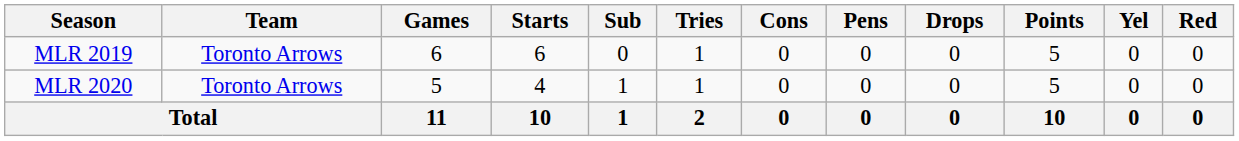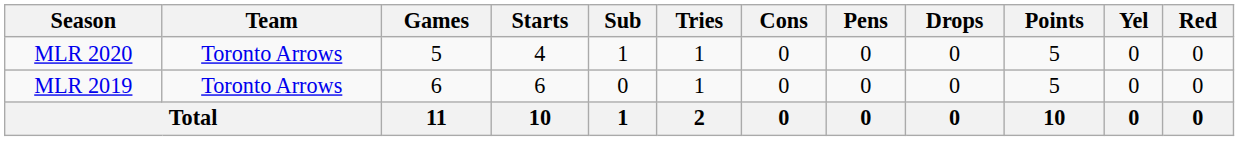rows swapped: (83, 53) <-> (83, 85)
